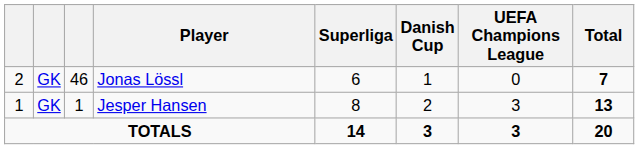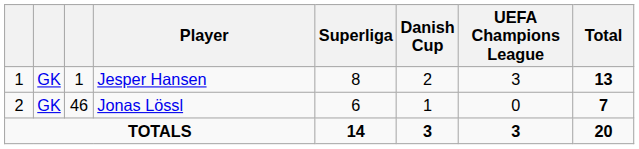rows swapped: (152, 105) <-> (140, 80)
